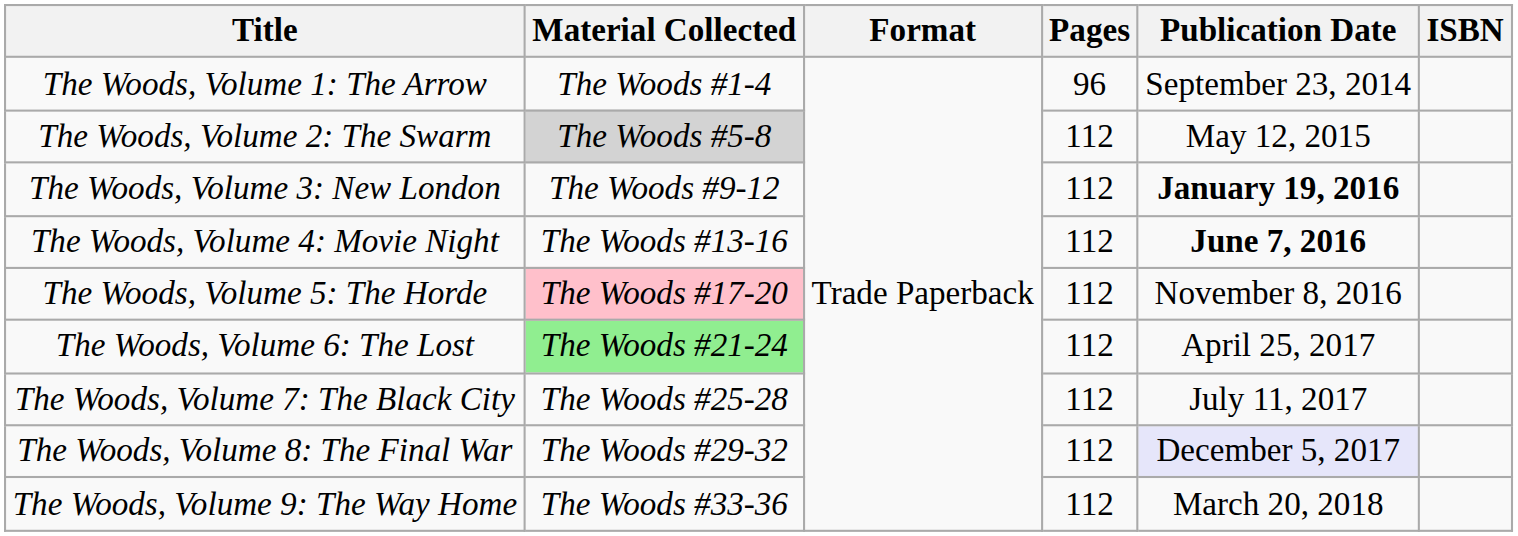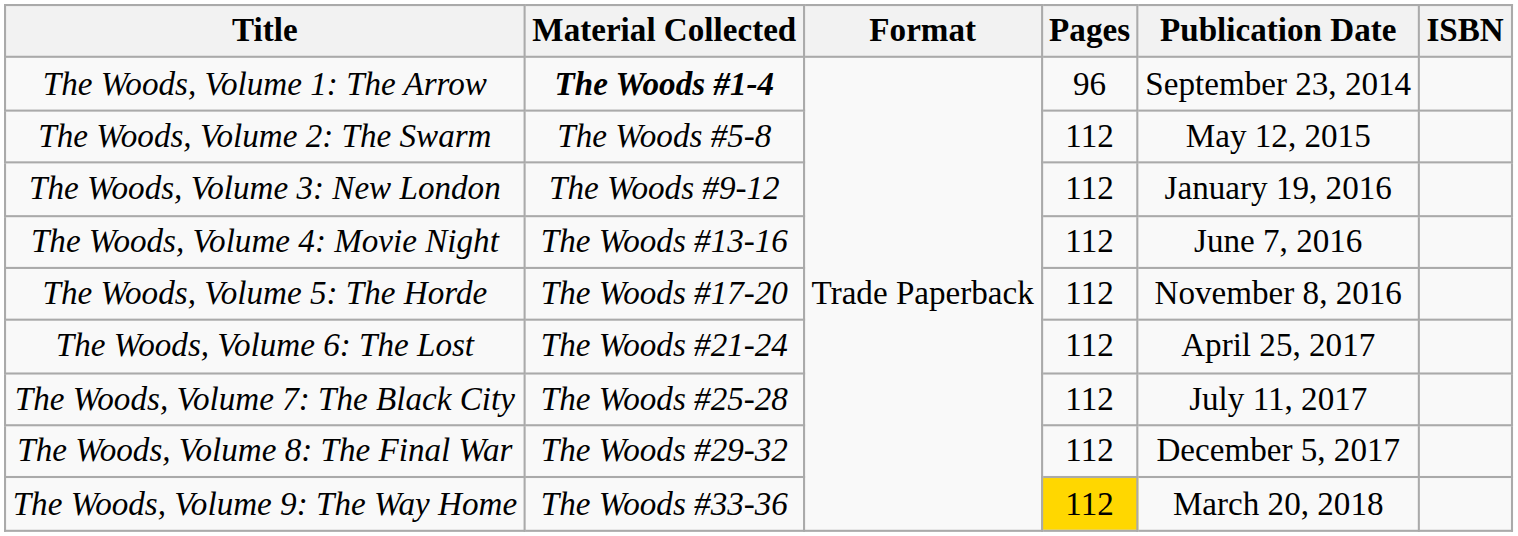(664, 83) normal -> (664, 83) bold
(664, 135) lightgrey background -> (664, 135) no background
(1278, 188) bold -> (1278, 188) normal
(1278, 240) bold -> (1278, 240) normal
(664, 293) pink background -> (664, 293) no background
(664, 345) lightgreen background -> (664, 345) no background
(1278, 450) lavender background -> (1278, 450) no background
(1090, 503) no background -> (1090, 503) gold background
